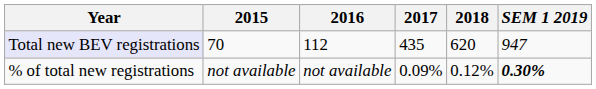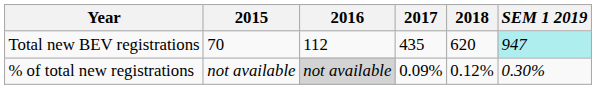(104, 44) lavender background -> (104, 44) no background
(514, 44) no background -> (514, 44) paleturquoise background
(347, 71) no background -> (347, 71) lightgrey background
(523, 71) bold -> (523, 71) normal
